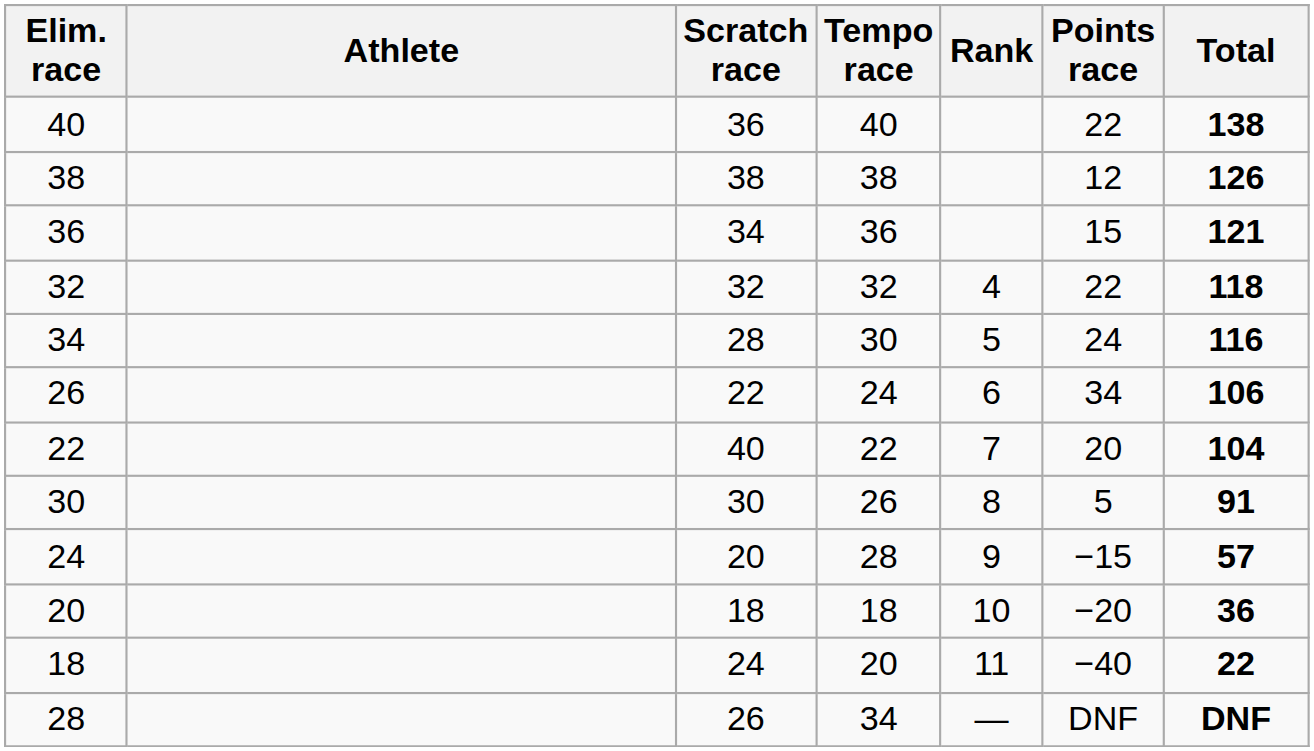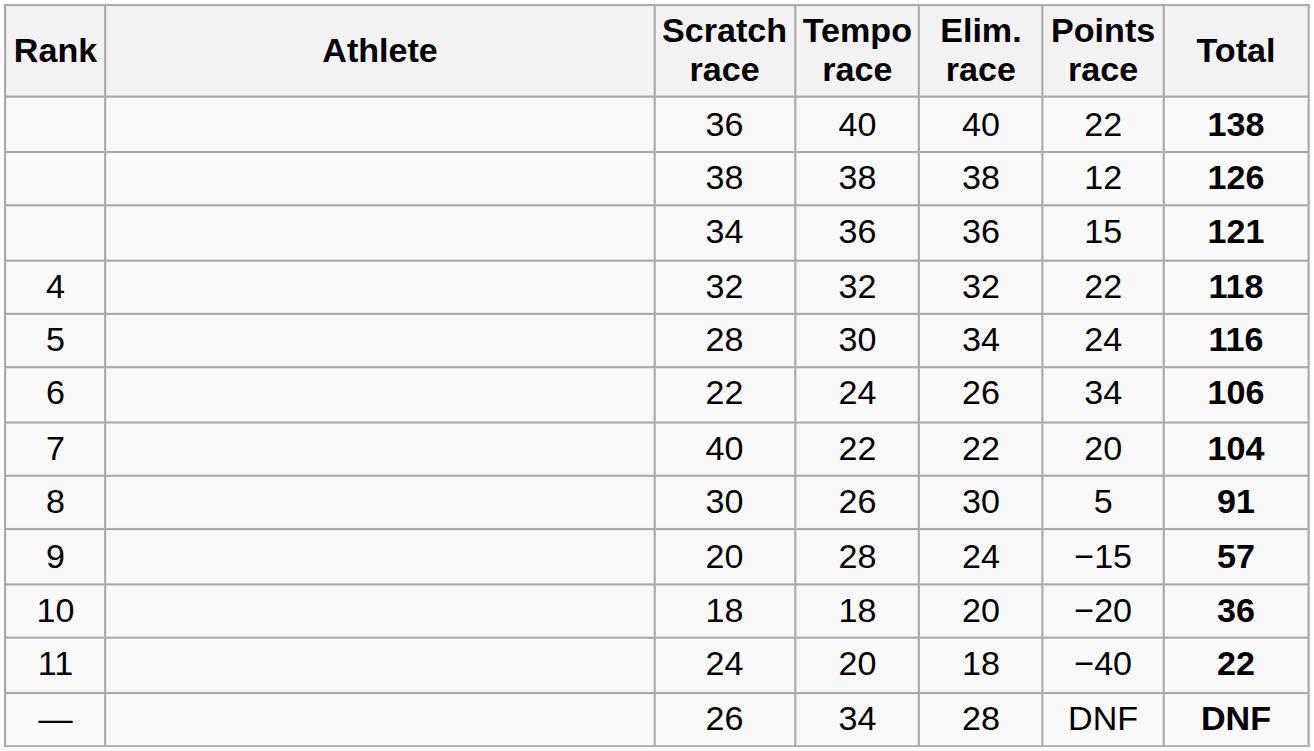columns swapped: (992, 50) <-> (66, 50)
